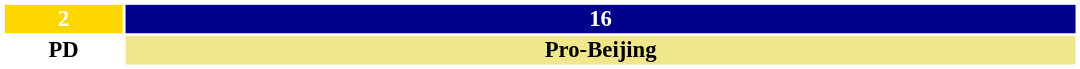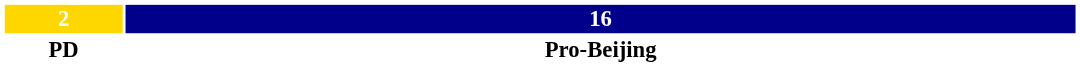(601, 50) khaki background -> (601, 50) no background
